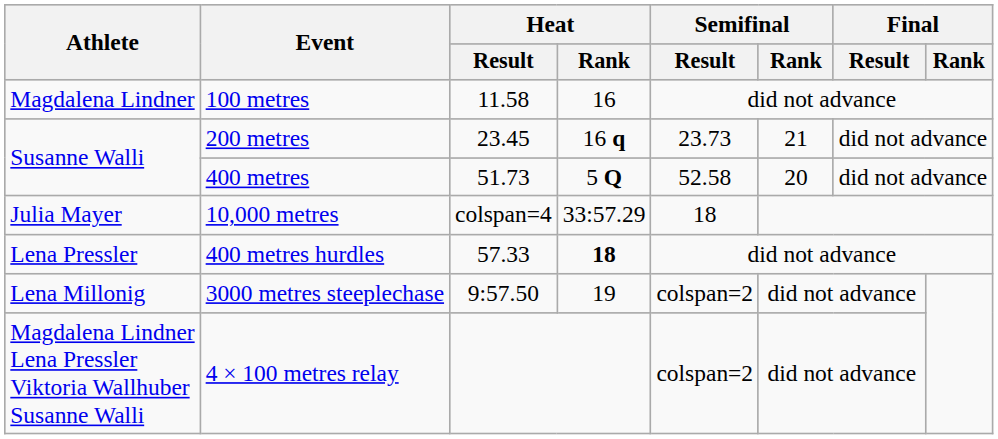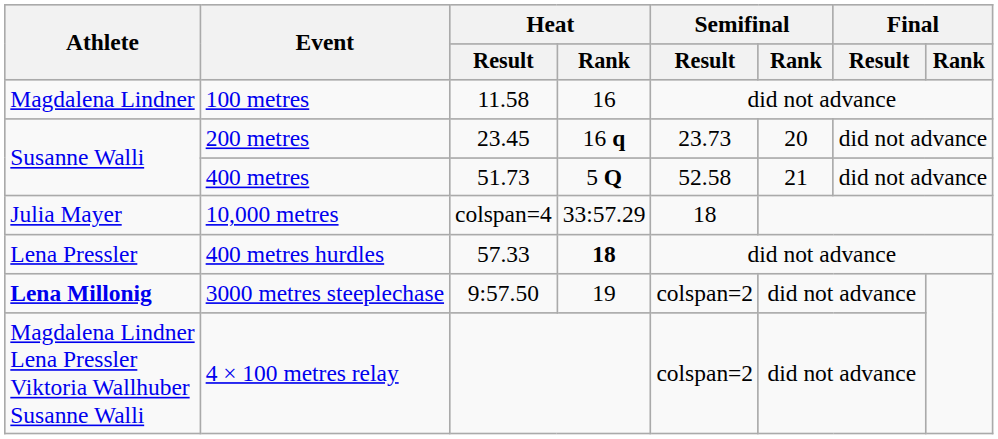(796, 138) 21 -> (796, 138) 20
(796, 177) 20 -> (796, 177) 21
(78, 293) normal -> (81, 293) bold
